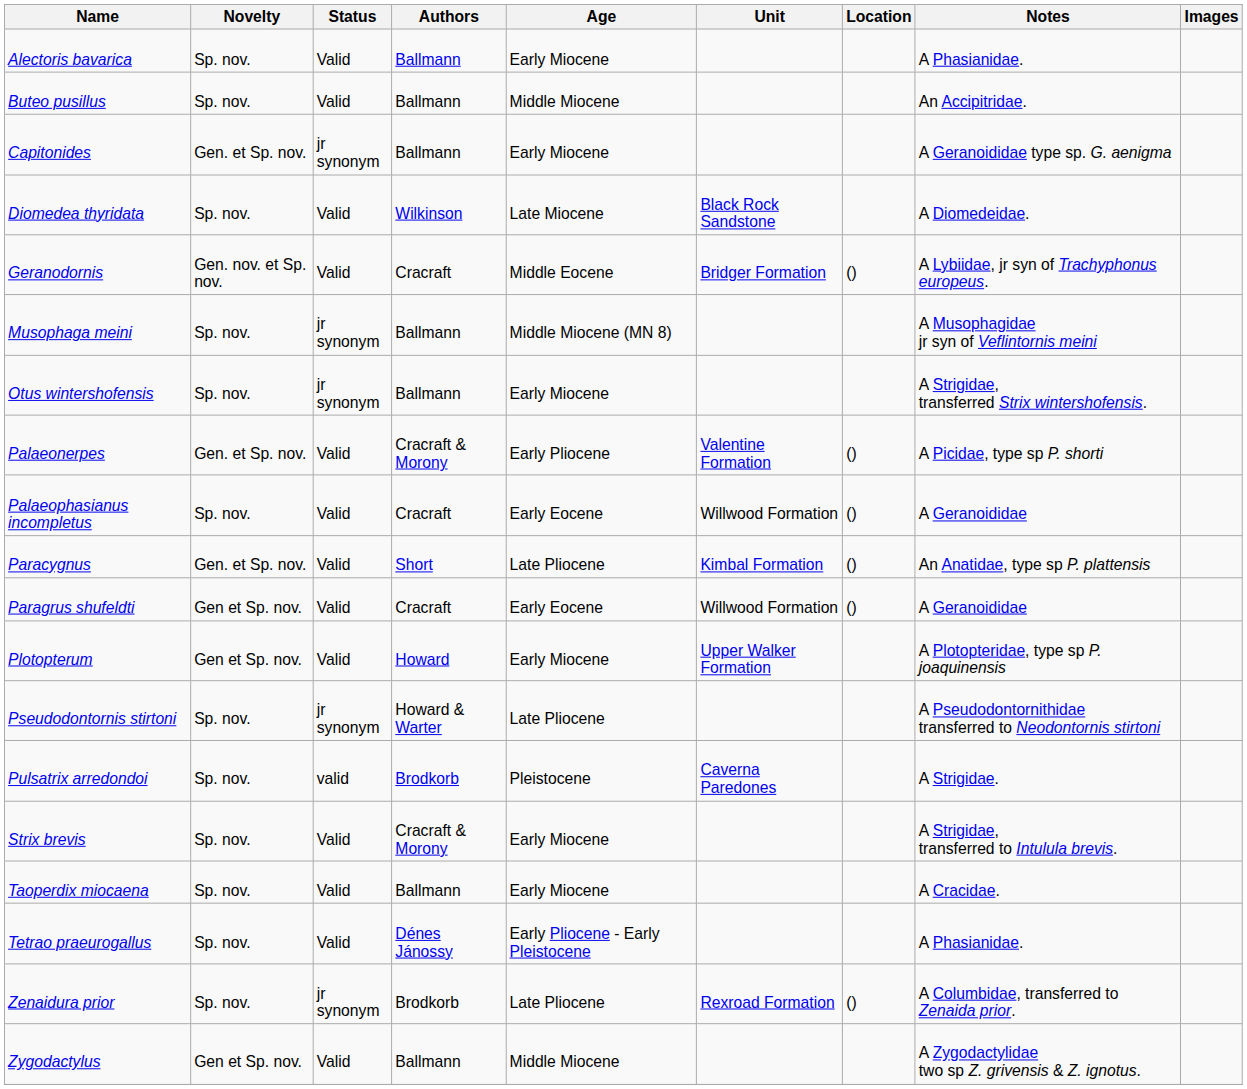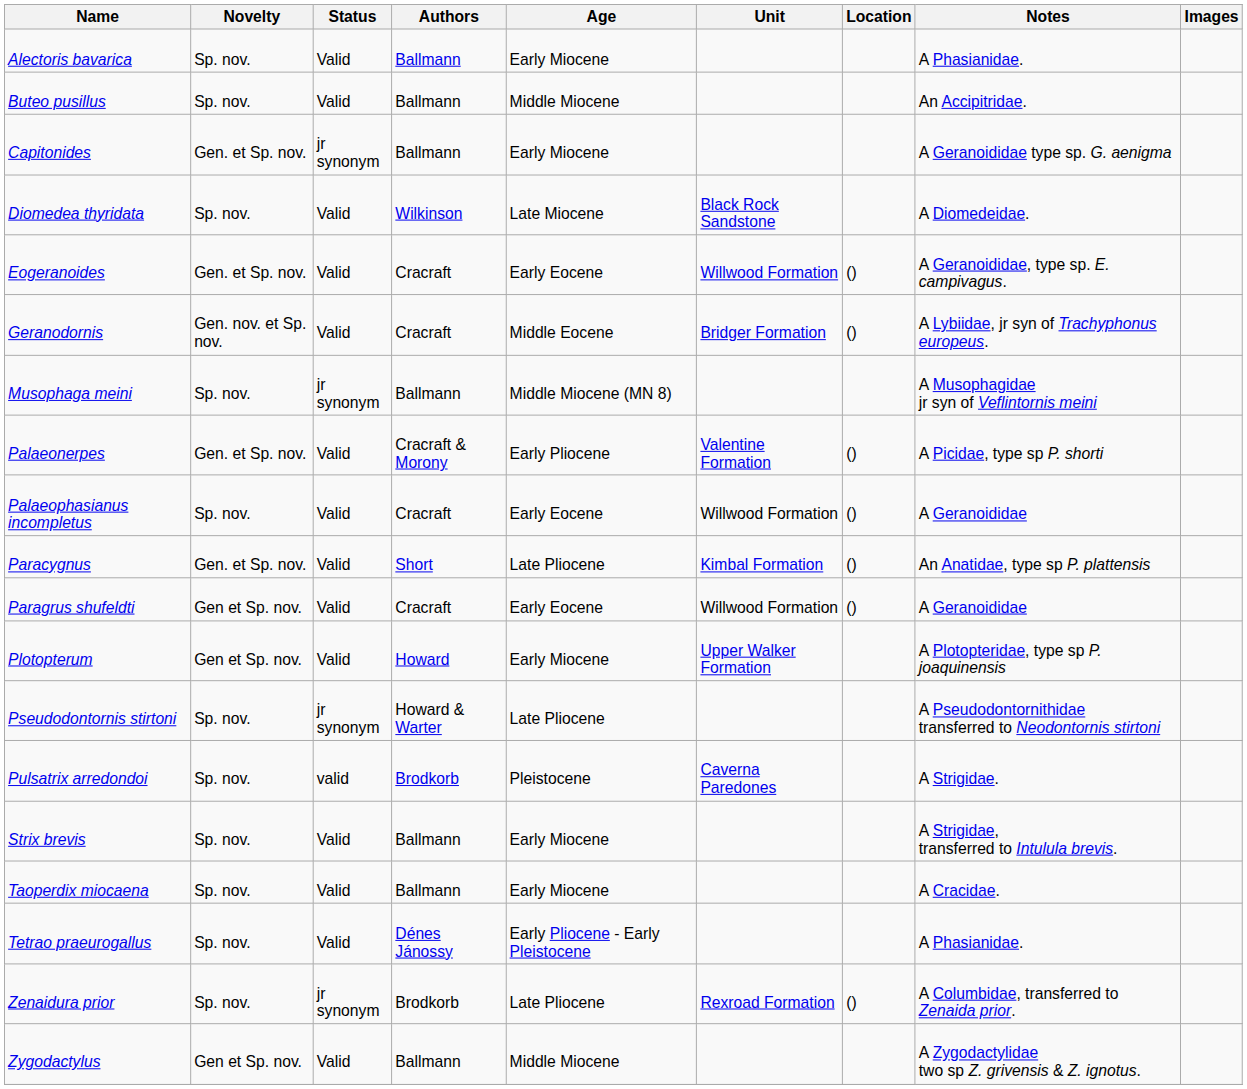+ row: (56, 273)
- row: (81, 393)
(431, 839) Cracraft & Morony -> (428, 839) Ballmann
